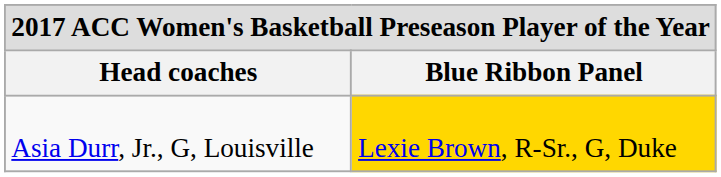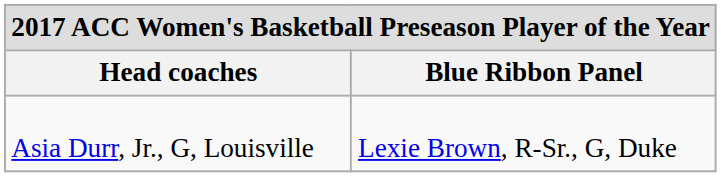(517, 149) gold background -> (517, 149) no background
